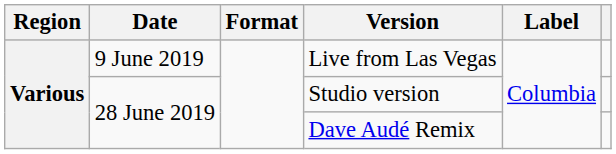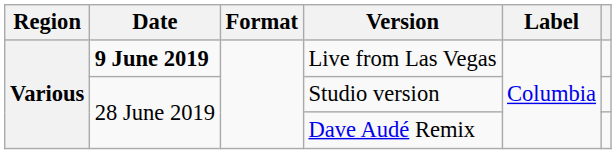(149, 58) normal -> (152, 58) bold
